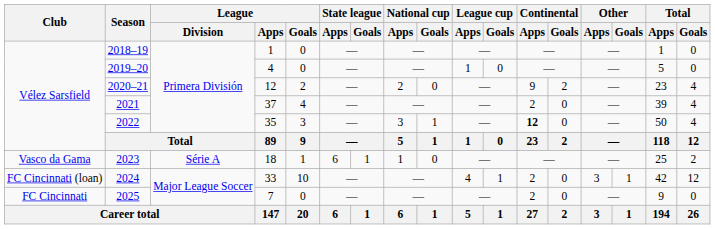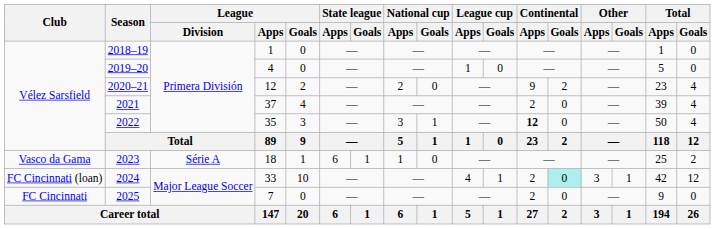(564, 178) no background -> (564, 178) paleturquoise background
